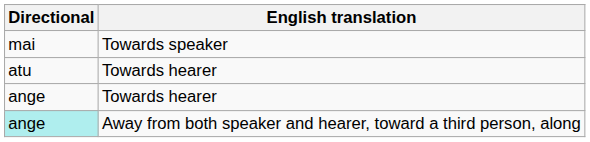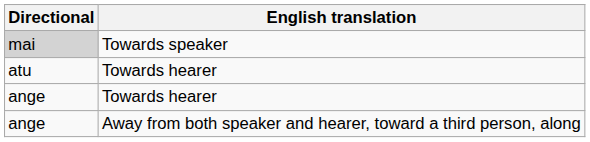(22, 44) no background -> (22, 44) lightgrey background
(27, 123) paleturquoise background -> (27, 123) no background
